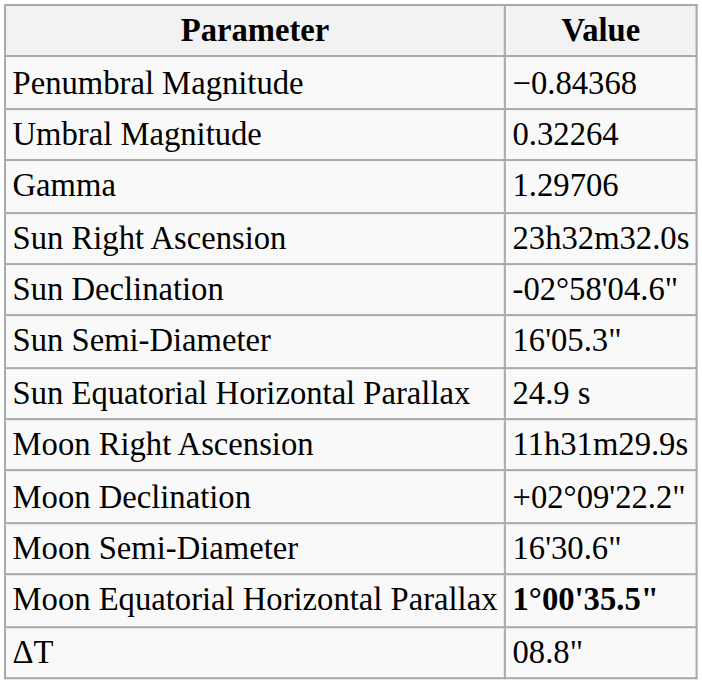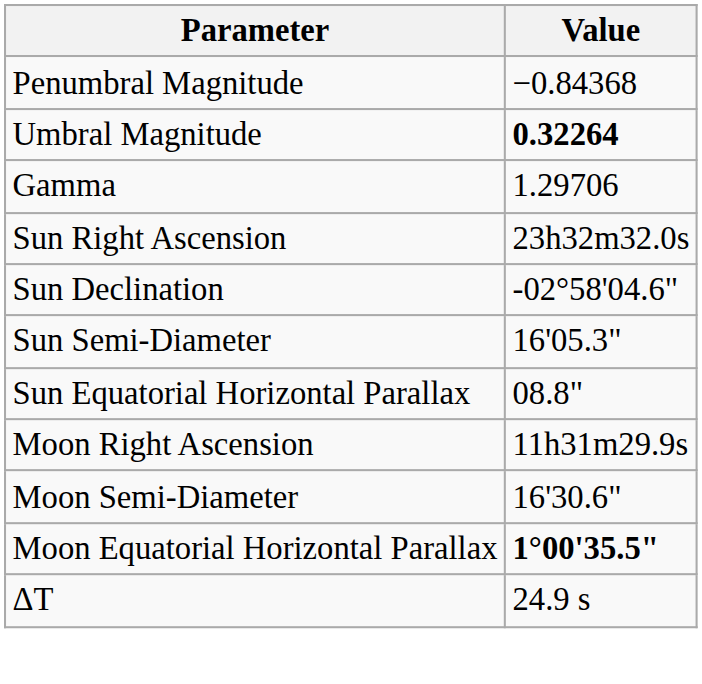(566, 133) normal -> (566, 133) bold
(552, 392) 24.9 s -> (548, 392) 08.8"
- row: (132, 496)
(548, 651) 08.8" -> (552, 599) 24.9 s
